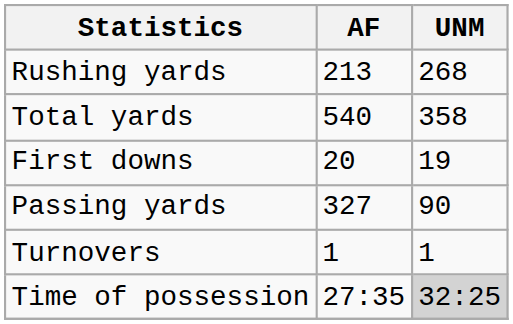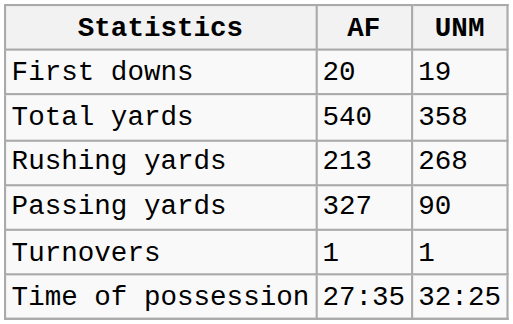rows swapped: (103, 162) <-> (119, 72)
(460, 297) lightgrey background -> (460, 297) no background
